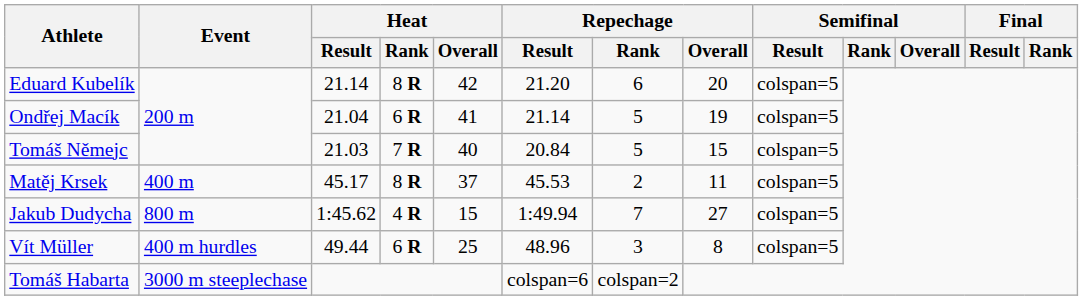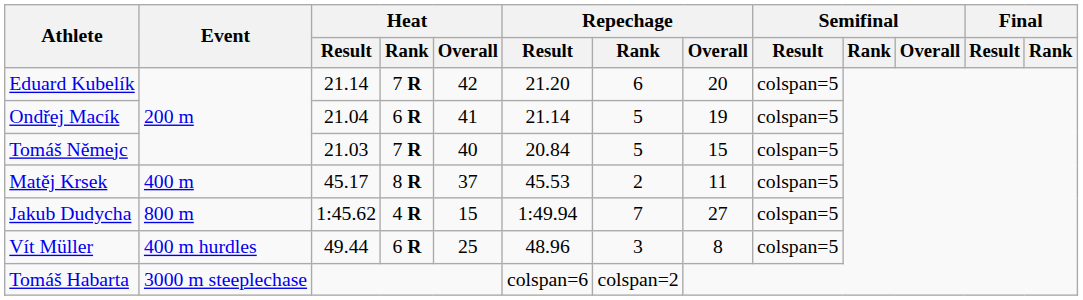(407, 84) 8 R -> (407, 84) 7 R
